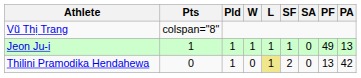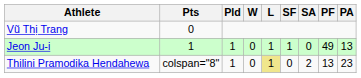(191, 30) colspan="8" -> (191, 30) 0
(253, 47) 1 -> (253, 47) 0
(191, 64) 0 -> (191, 64) colspan="8"
(289, 64) 2 -> (289, 64) 0
(309, 64) 0 -> (309, 64) 2
(347, 64) 42 -> (347, 64) 23
